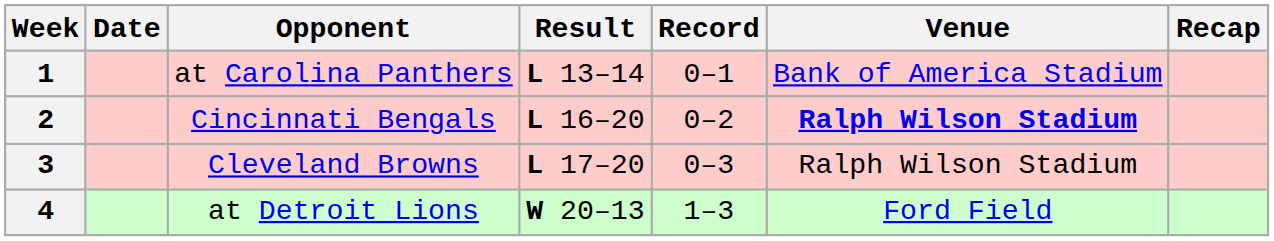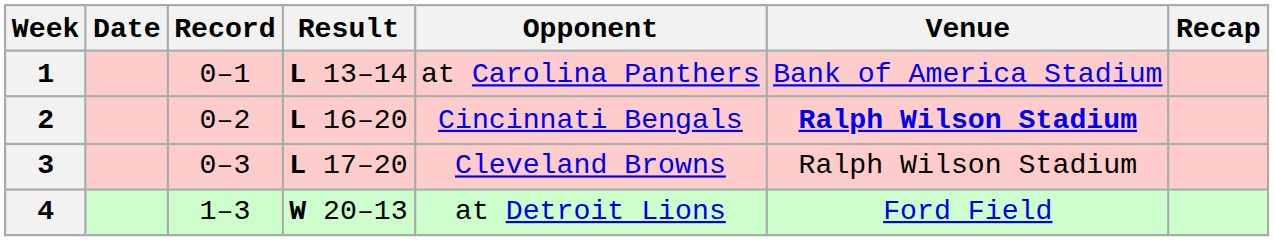columns swapped: (343, 28) <-> (709, 28)
